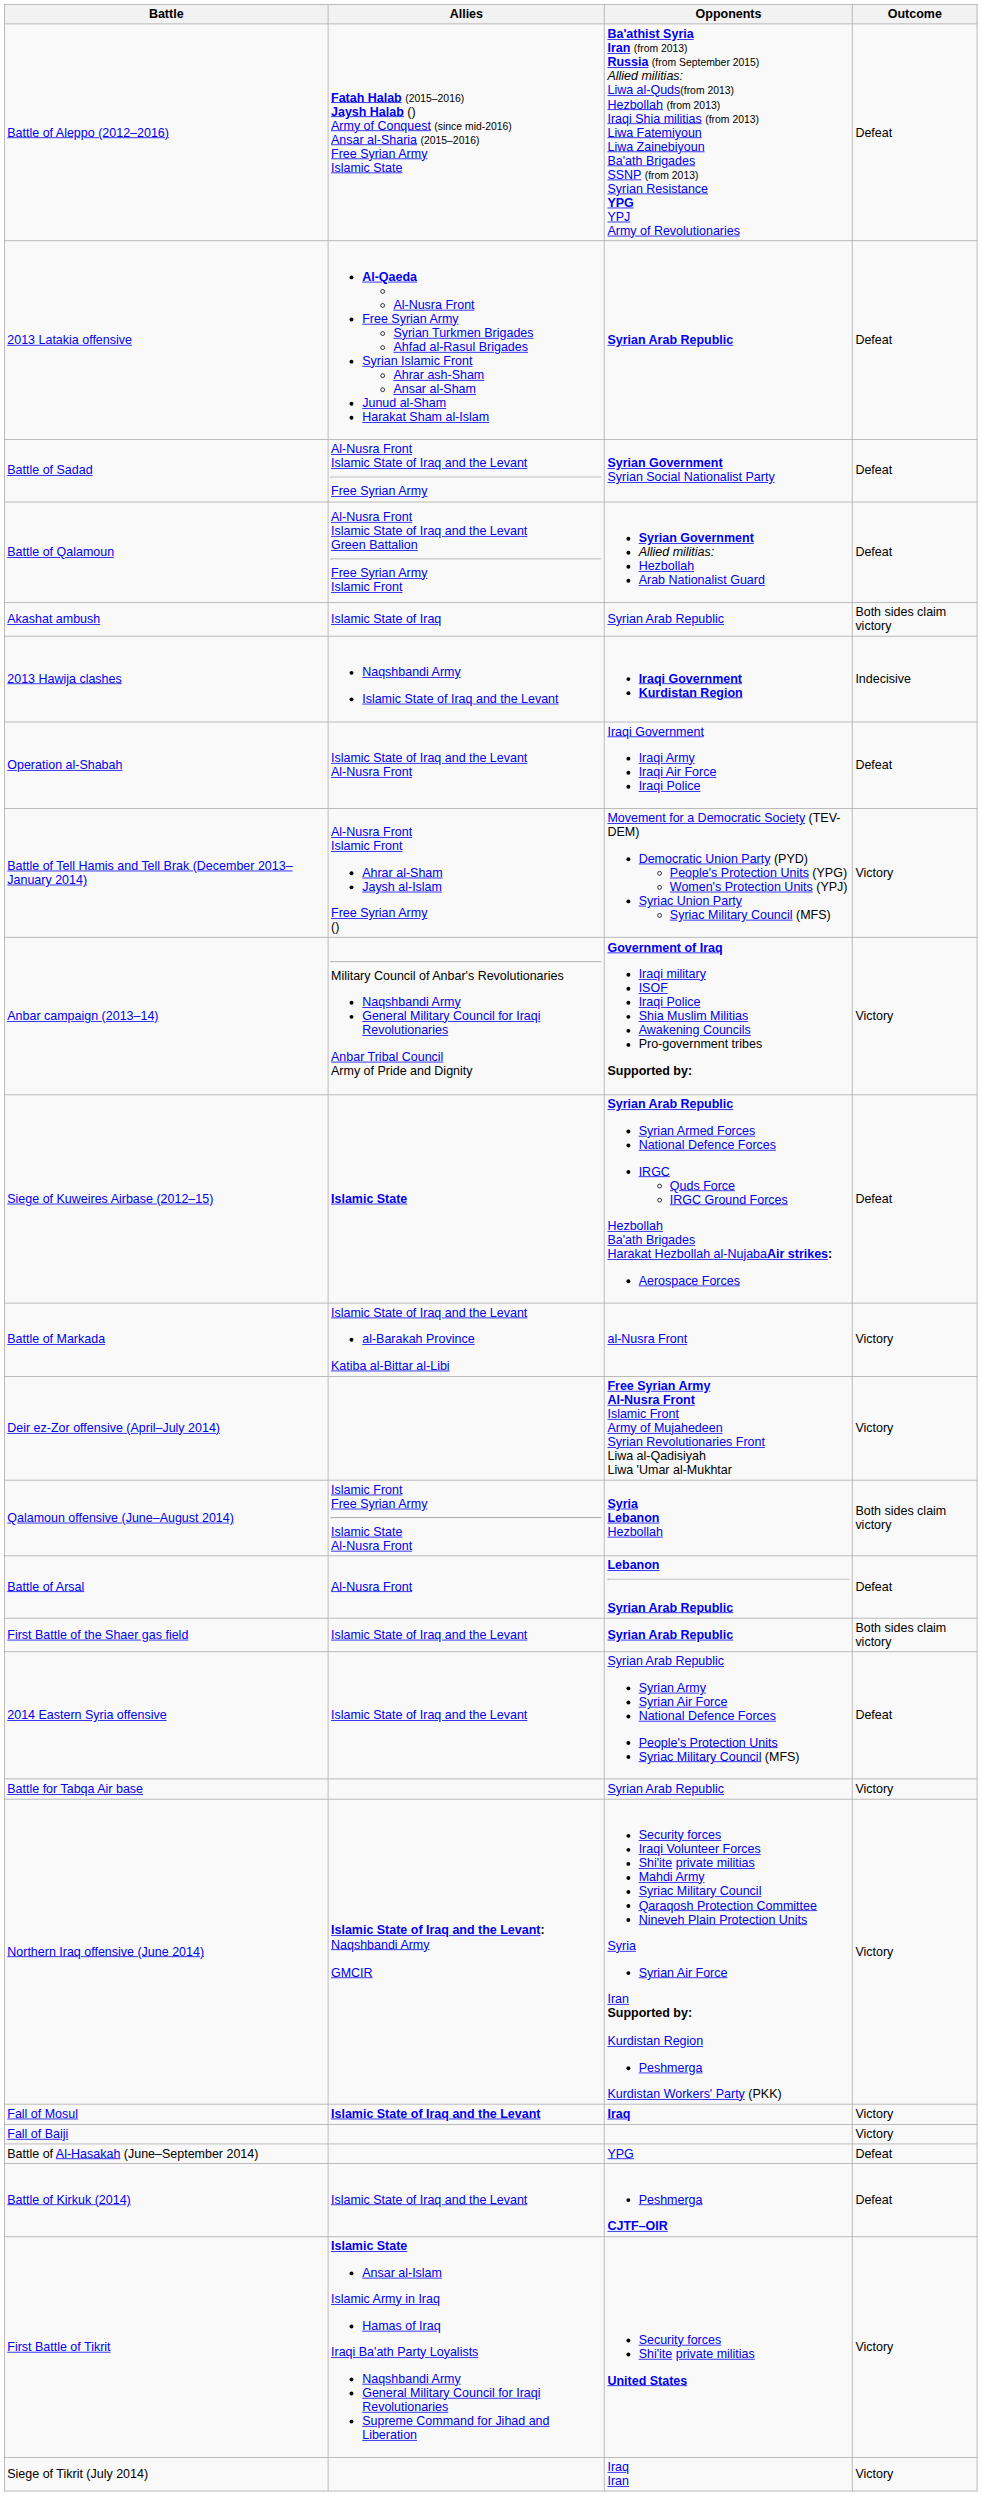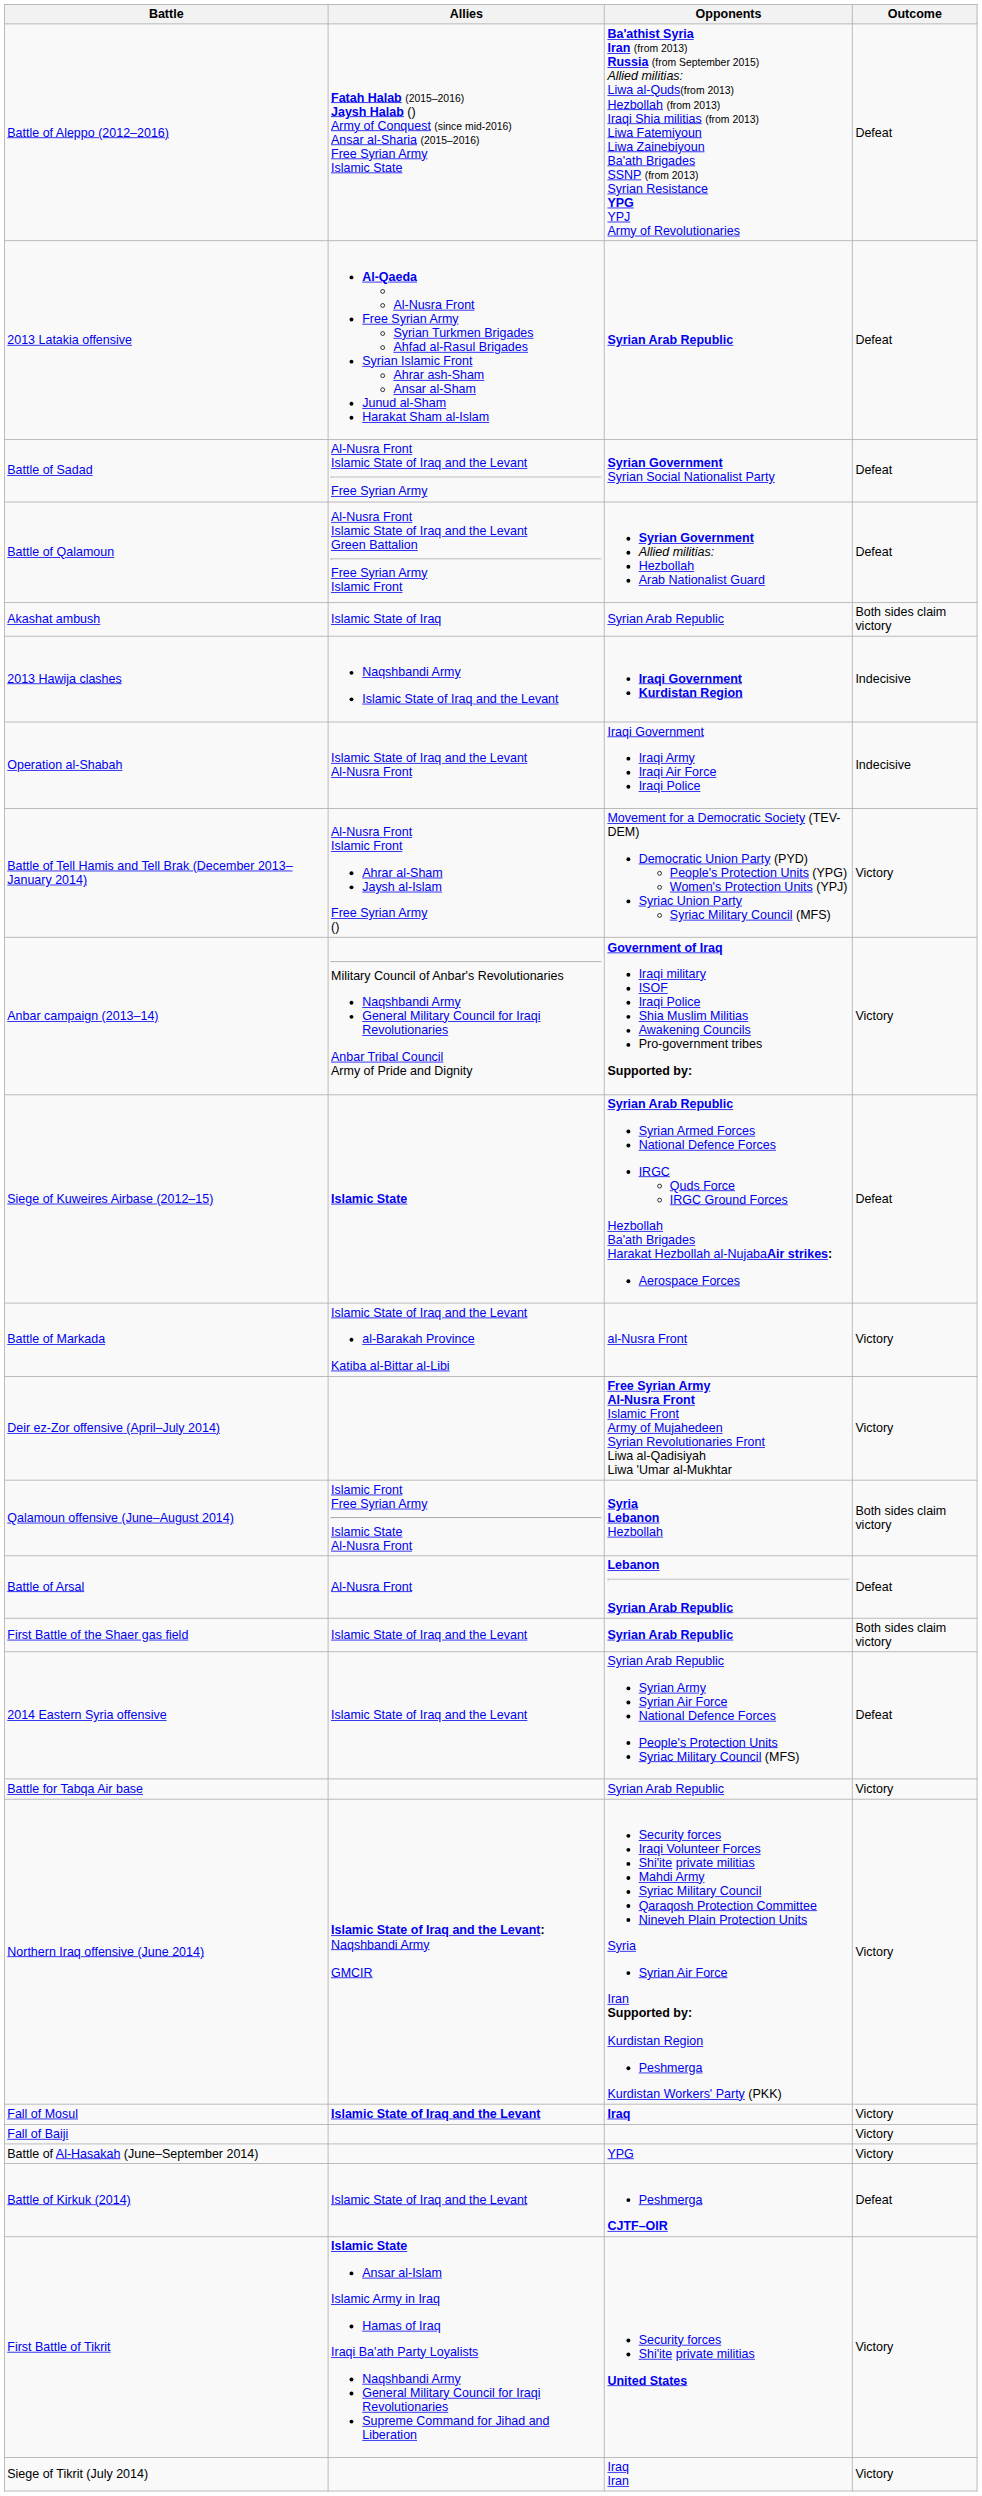(874, 765) Defeat -> (883, 765) Indecisive
(874, 2153) Defeat -> (874, 2153) Victory
